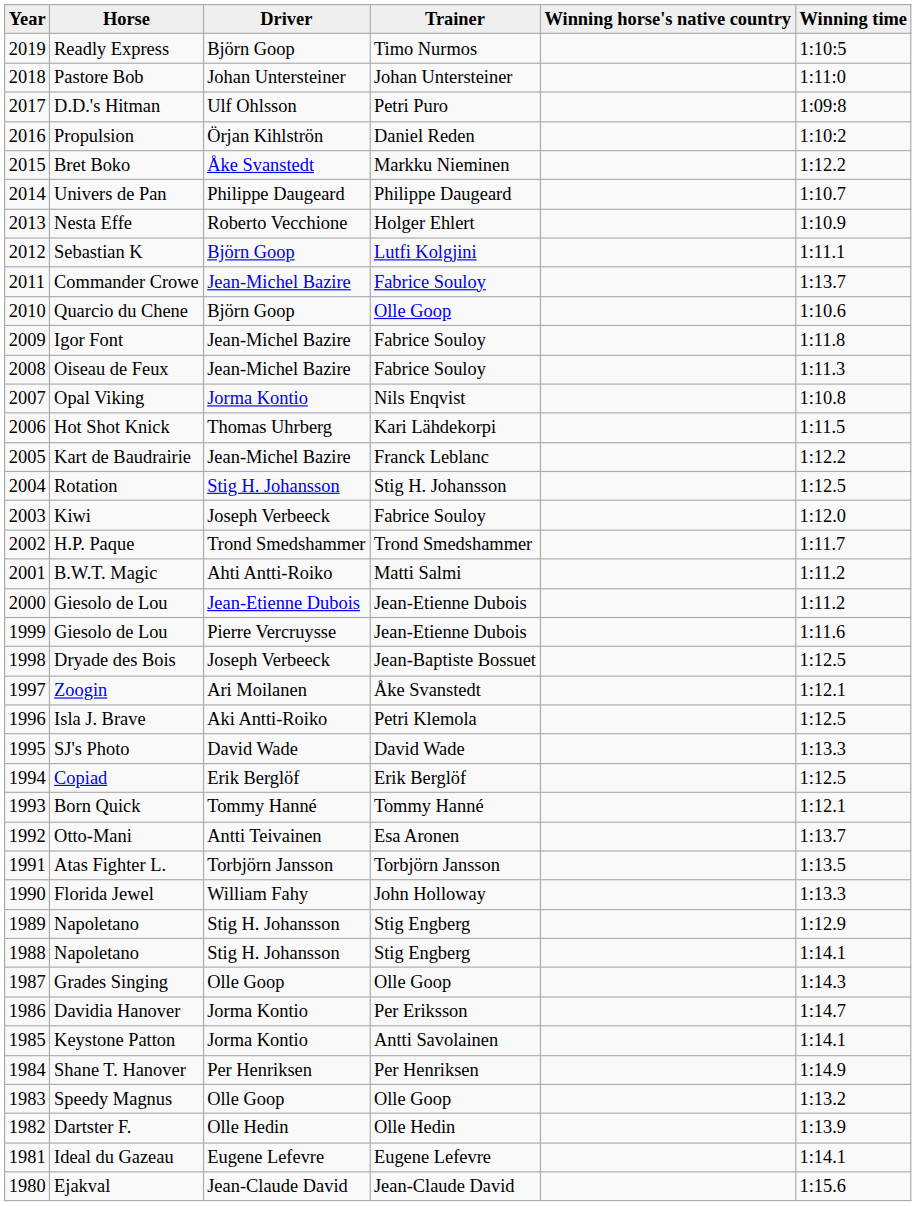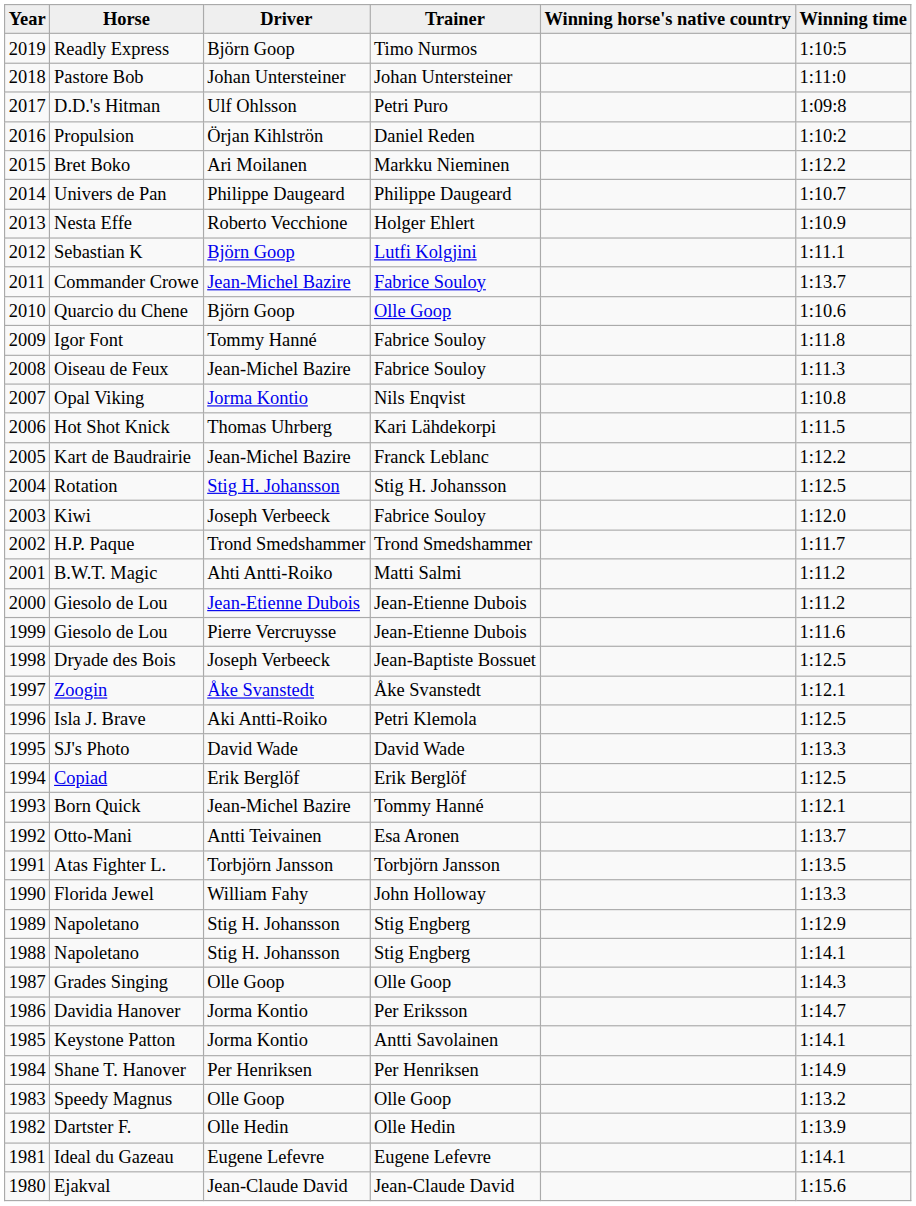(261, 164) Åke Svanstedt -> (257, 164) Ari Moilanen
(279, 340) Jean-Michel Bazire -> (262, 340) Tommy Hanné
(257, 690) Ari Moilanen -> (261, 690) Åke Svanstedt
(262, 806) Tommy Hanné -> (279, 806) Jean-Michel Bazire
